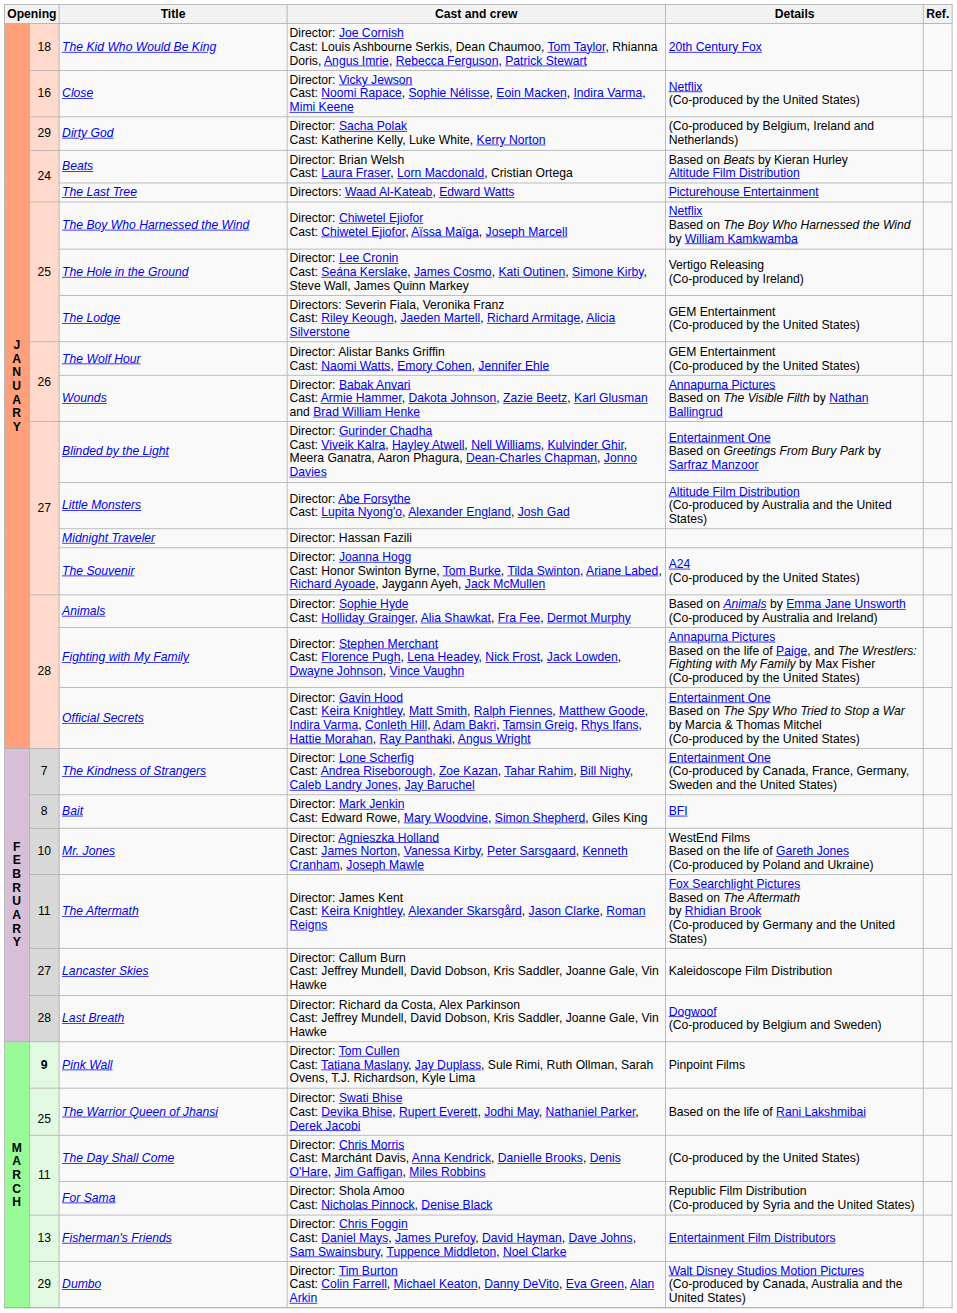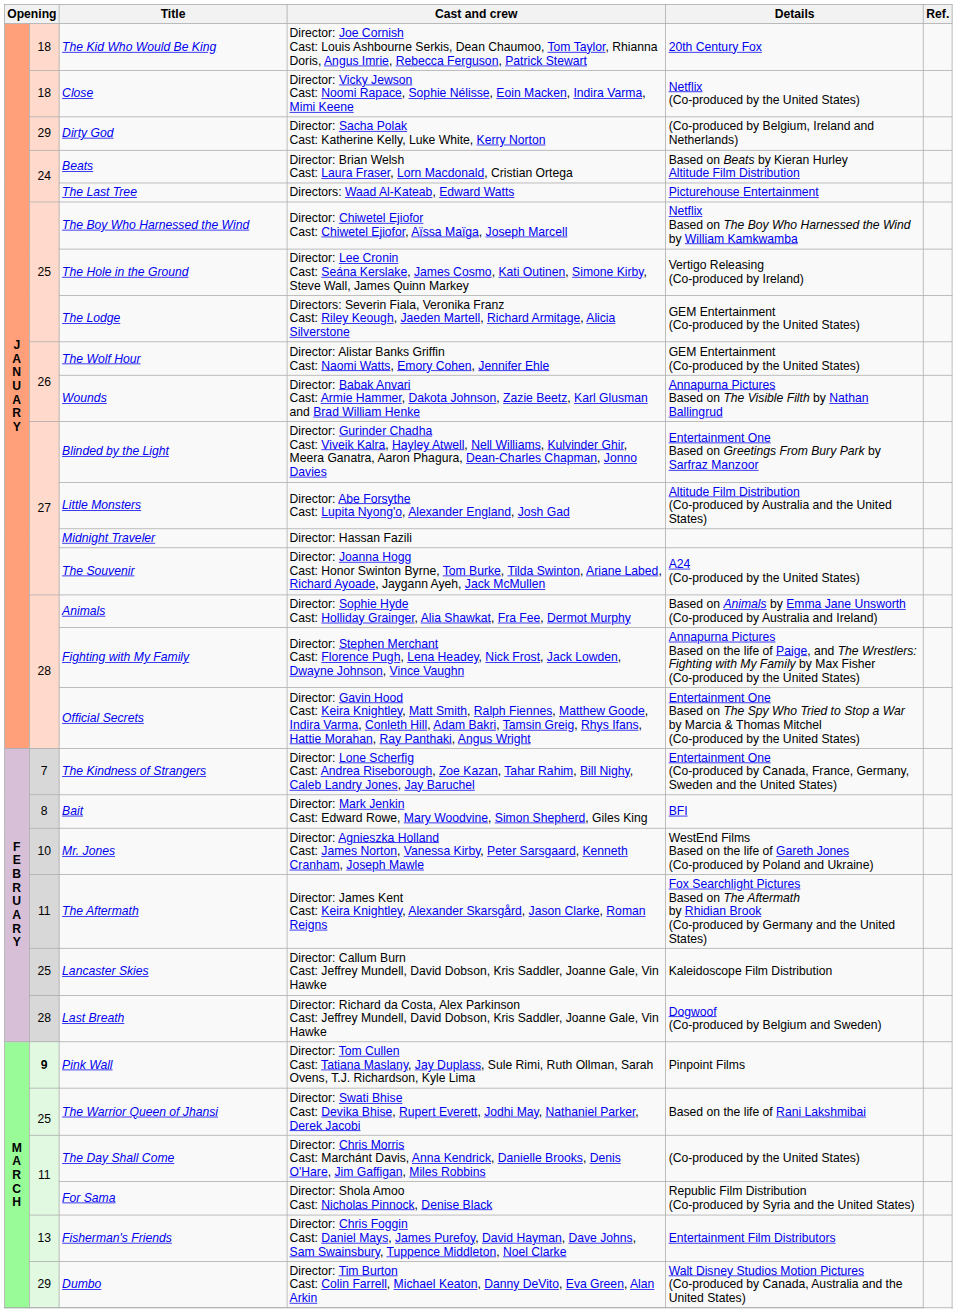(44, 93) 16 -> (44, 93) 18
(44, 971) 27 -> (44, 971) 25
